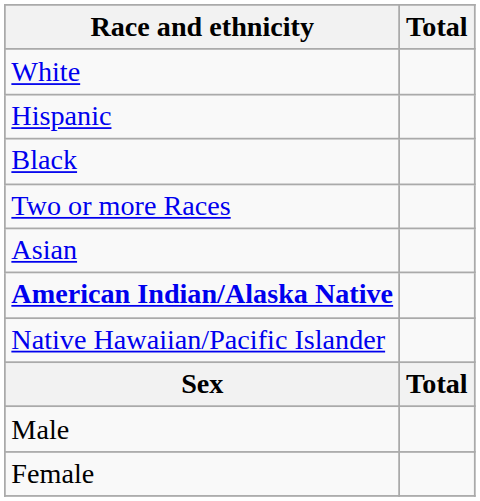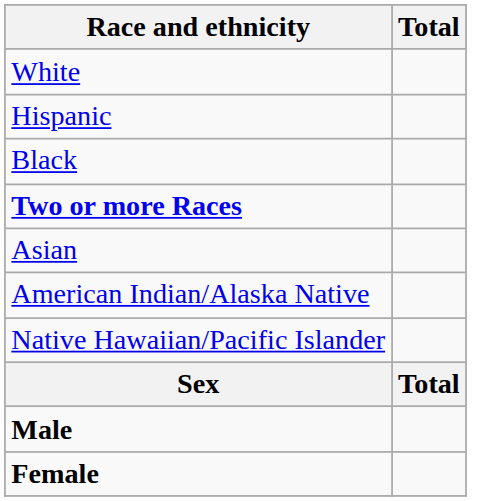(121, 205) normal -> (127, 205) bold
(202, 294) bold -> (190, 294) normal
(40, 428) normal -> (42, 428) bold
(53, 473) normal -> (55, 473) bold
